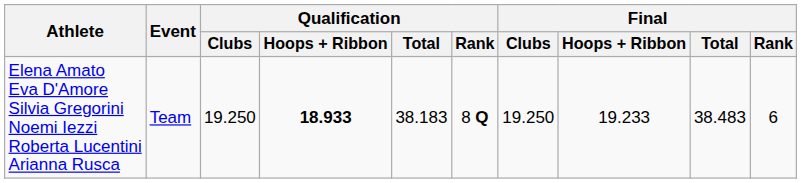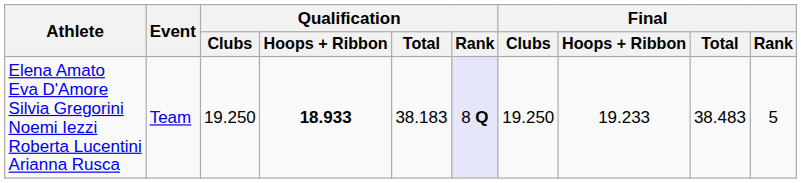(475, 118) no background -> (475, 118) lavender background
(773, 118) 6 -> (773, 118) 5
